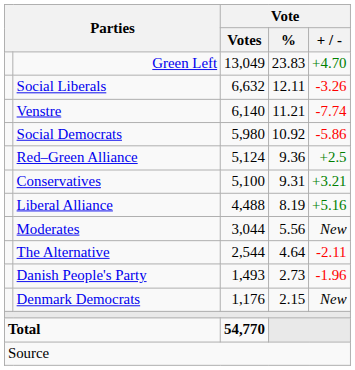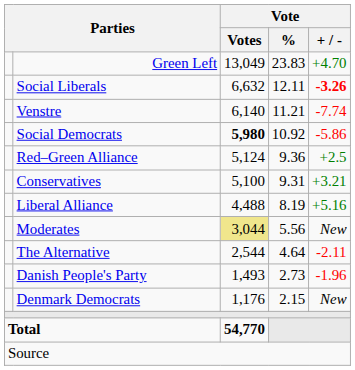(331, 87) normal -> (331, 87) bold
(248, 134) normal -> (248, 134) bold
(248, 228) no background -> (248, 228) khaki background
